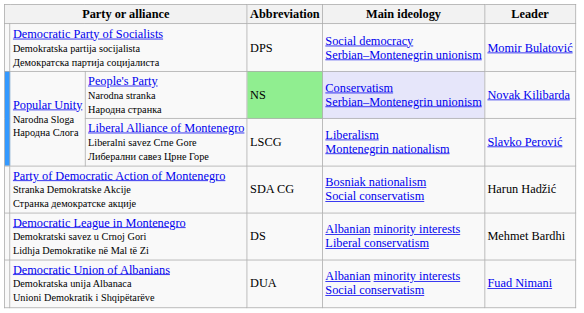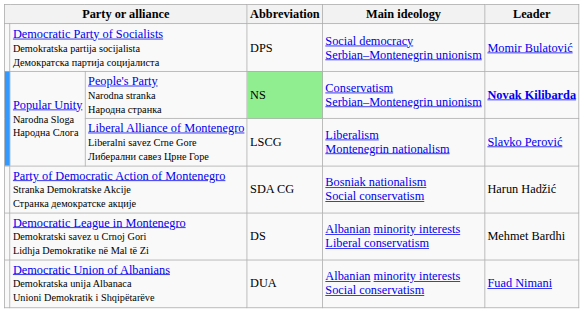(404, 94) lavender background -> (404, 94) no background
(529, 94) normal -> (532, 94) bold
